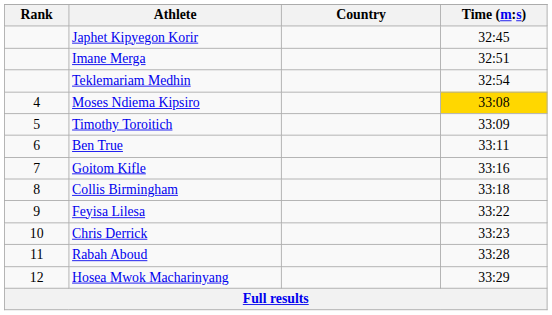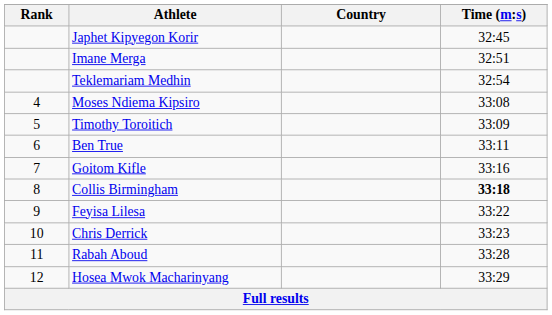(494, 102) gold background -> (494, 102) no background
(494, 189) normal -> (494, 189) bold
